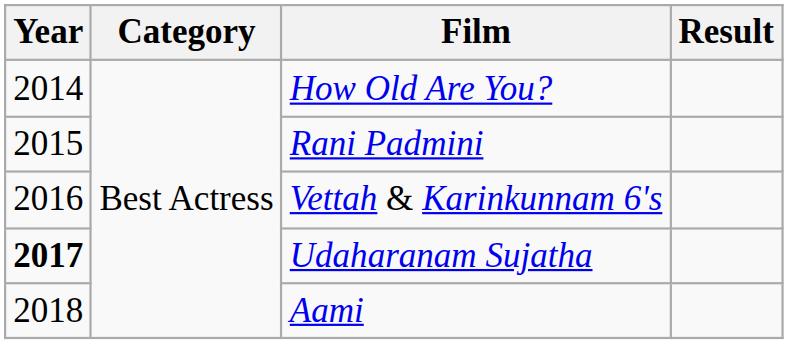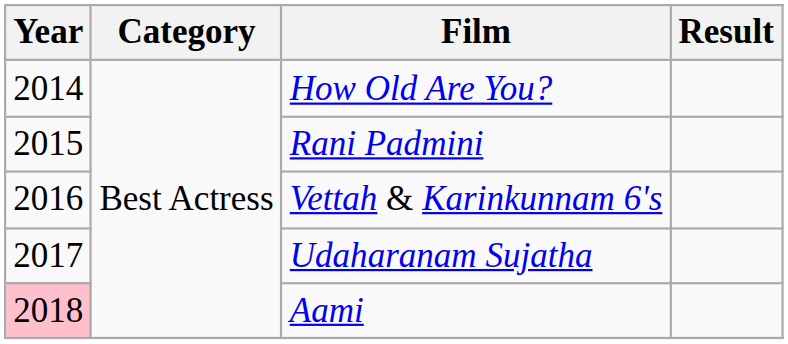(48, 254) bold -> (48, 254) normal
(48, 310) no background -> (48, 310) pink background
